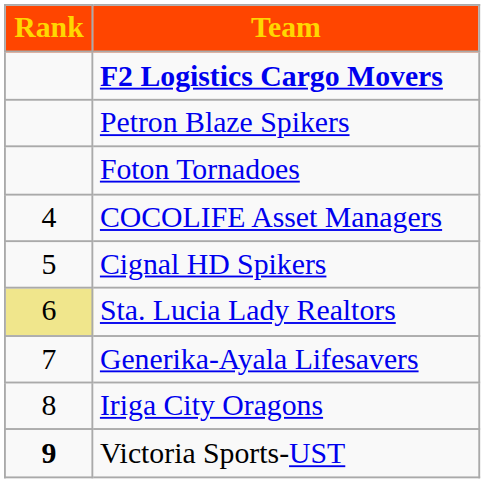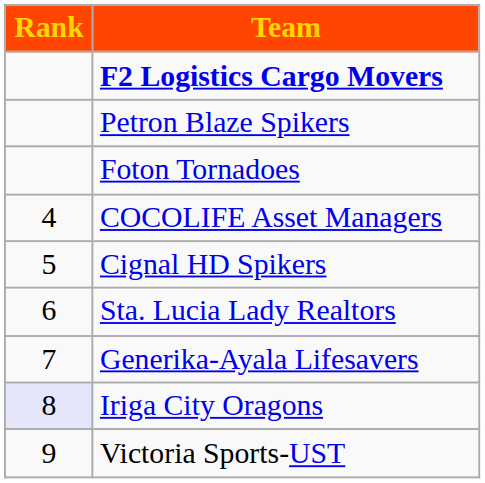(49, 311) khaki background -> (49, 311) no background
(49, 405) no background -> (49, 405) lavender background
(49, 452) bold -> (49, 452) normal
